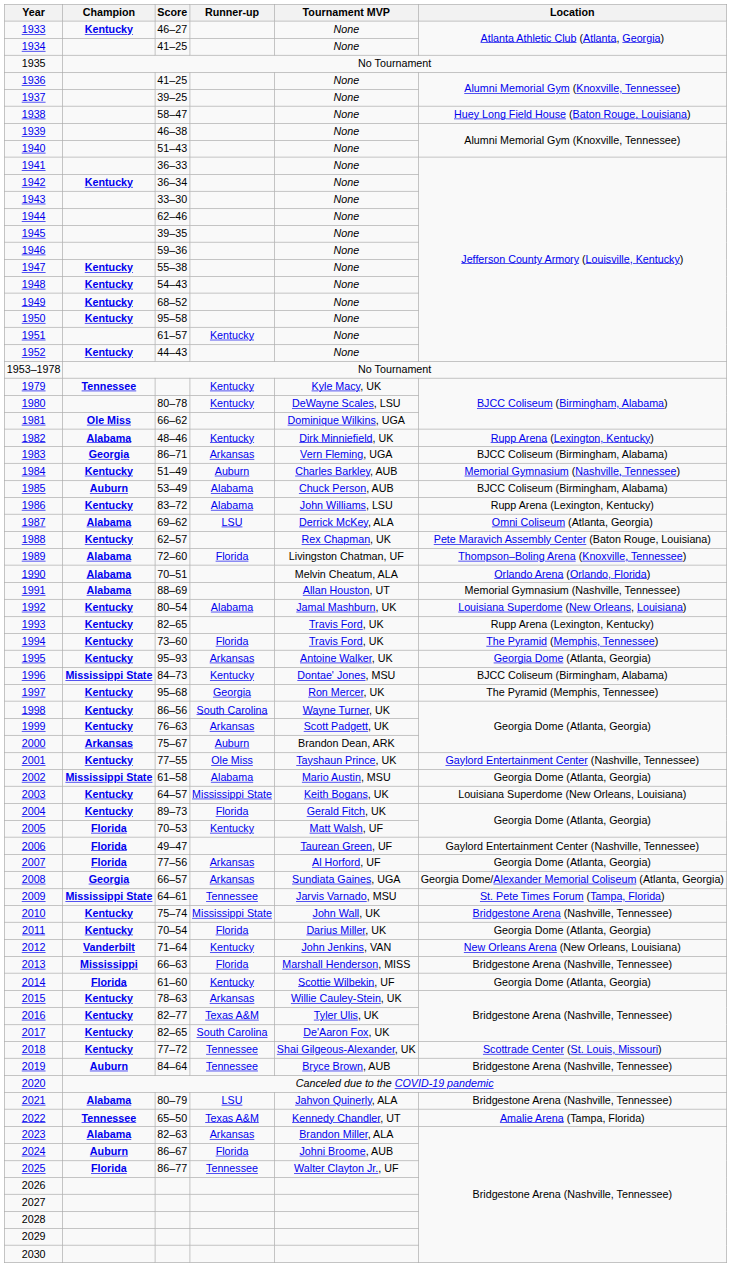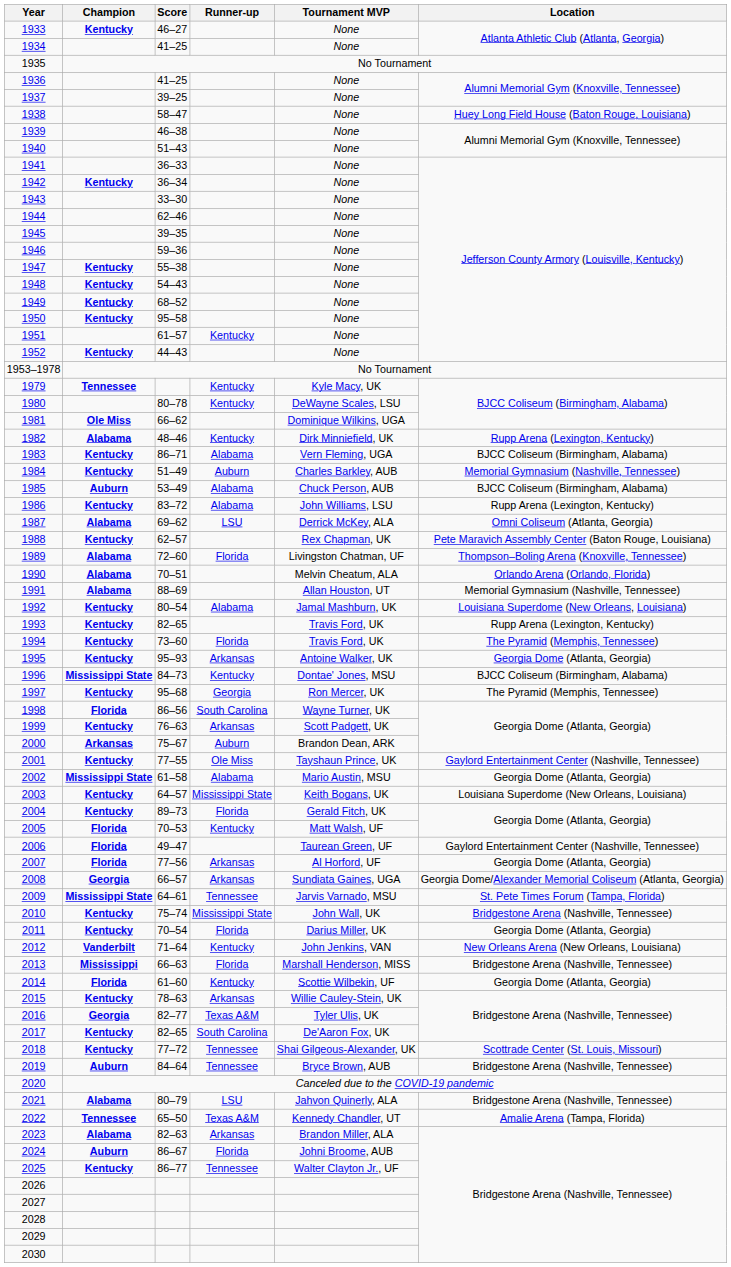(109, 455) Georgia -> (109, 455) Kentucky
(232, 455) Arkansas -> (232, 455) Alabama
(109, 710) Kentucky -> (109, 710) Florida
(109, 1016) Kentucky -> (109, 1016) Georgia
(109, 1169) Florida -> (109, 1169) Kentucky
